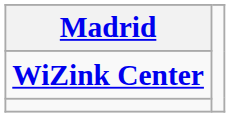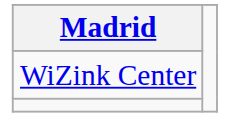(108, 74) bold -> (108, 74) normal
